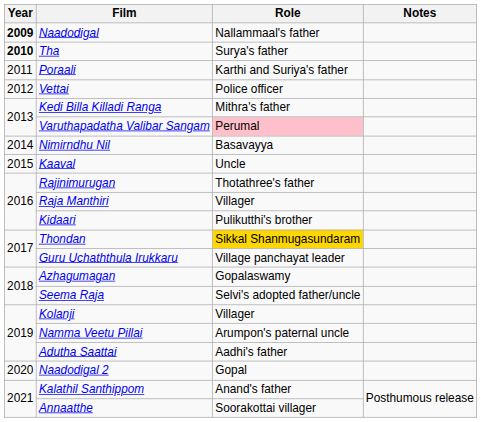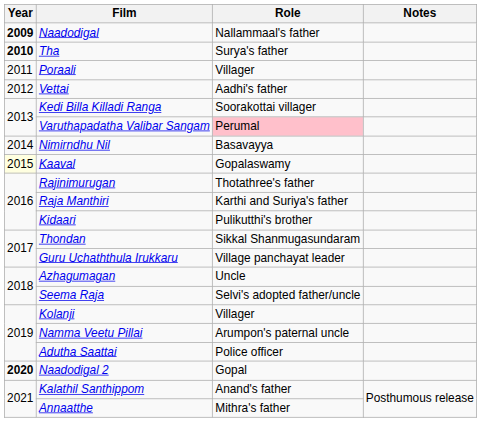(282, 70) Karthi and Suriya's father -> (235, 70) Villager
(249, 88) Police officer -> (251, 88) Aadhi's father
(253, 107) Mithra's father -> (266, 107) Soorakottai villager
(20, 164) no background -> (20, 164) lightyellow background
(230, 164) Uncle -> (253, 164) Gopalaswamy
(235, 201) Villager -> (282, 201) Karthi and Suriya's father
(288, 239) gold background -> (288, 239) no background
(253, 276) Gopalaswamy -> (230, 276) Uncle
(251, 351) Aadhi's father -> (249, 351) Police officer
(20, 370) normal -> (20, 370) bold
(266, 408) Soorakottai villager -> (253, 408) Mithra's father
